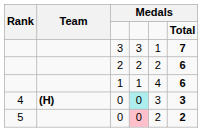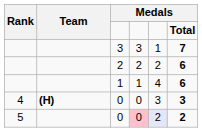(139, 100) paleturquoise background -> (139, 100) no background
(158, 118) no background -> (158, 118) lavender background
